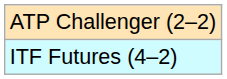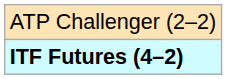(94, 56) normal -> (97, 56) bold
